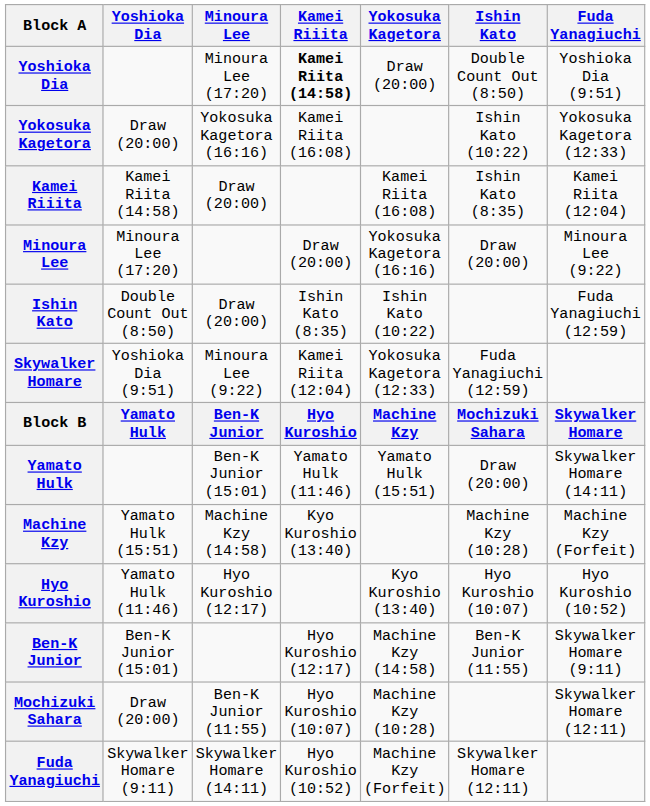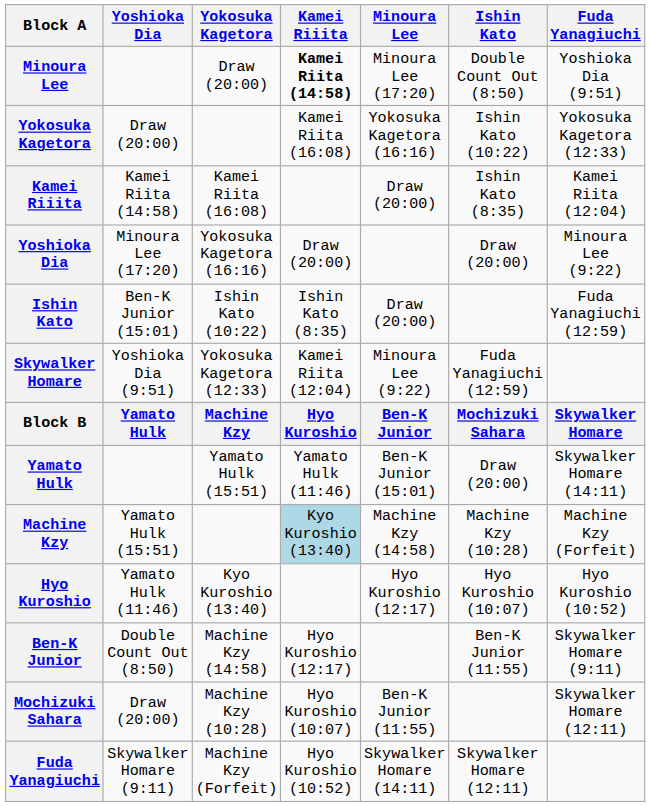columns swapped: (405, 26) <-> (236, 26)
(55, 76) Yoshioka Dia -> (55, 76) Minoura Lee
(55, 254) Minoura Lee -> (55, 254) Yoshioka Dia
(148, 314) Double Count Out (8:50) -> (148, 314) Ben-K Junior (15:01)
(321, 534) no background -> (321, 534) lightblue background
(148, 653) Ben-K Junior (15:01) -> (148, 653) Double Count Out (8:50)
